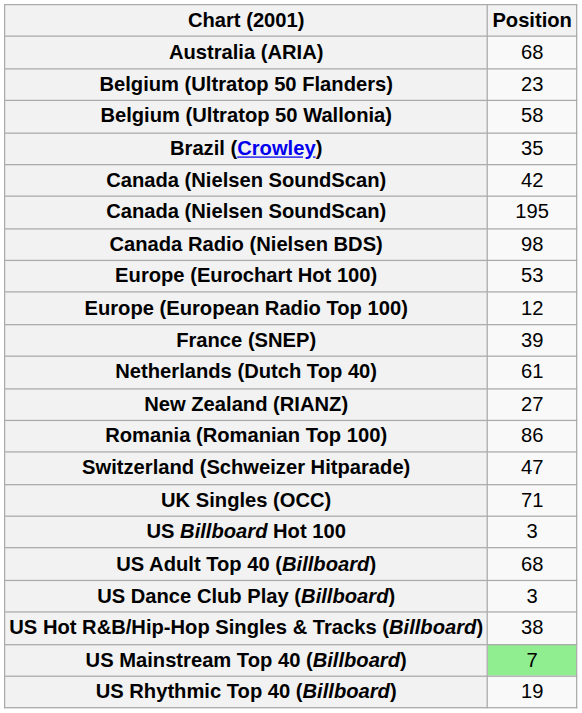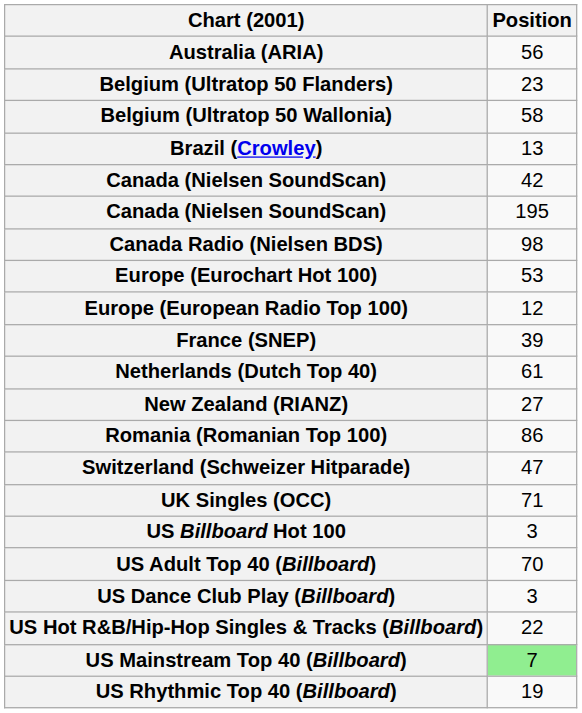(532, 52) 68 -> (532, 52) 56
(532, 148) 35 -> (532, 148) 13
(532, 564) 68 -> (532, 564) 70
(532, 627) 38 -> (532, 627) 22
